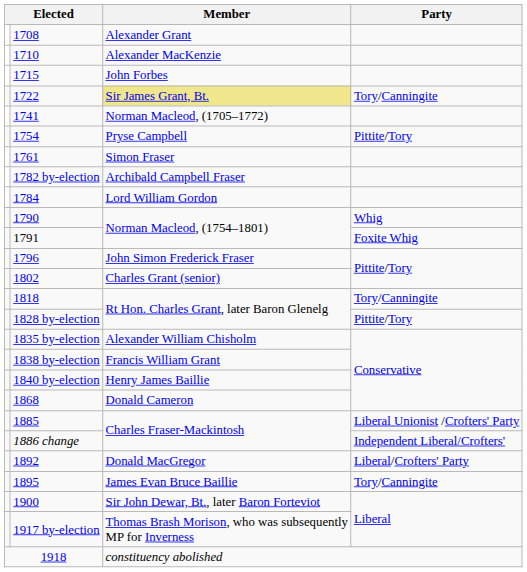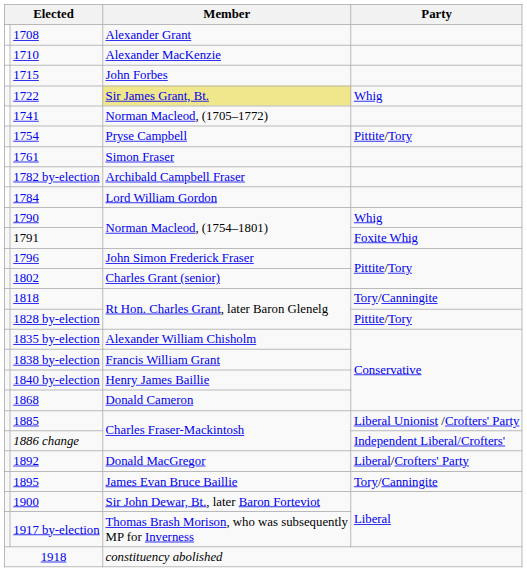(396, 95) Tory/Canningite -> (368, 95) Whig
